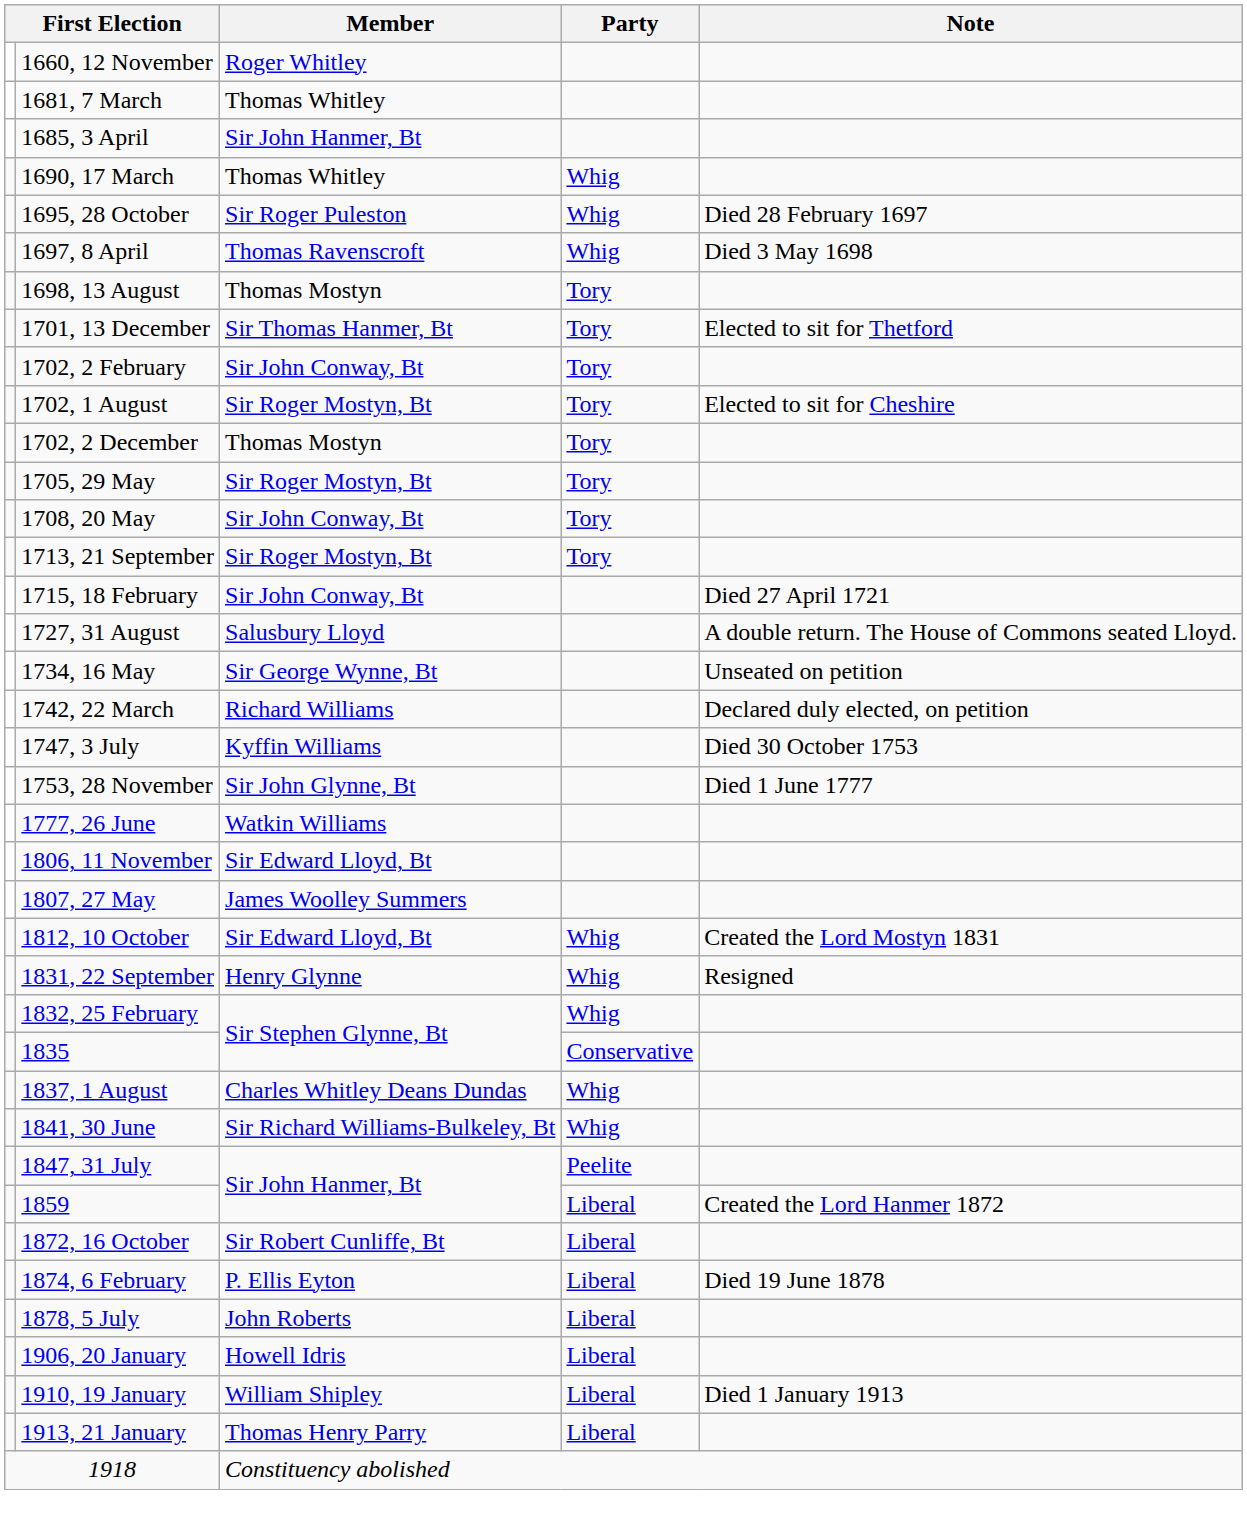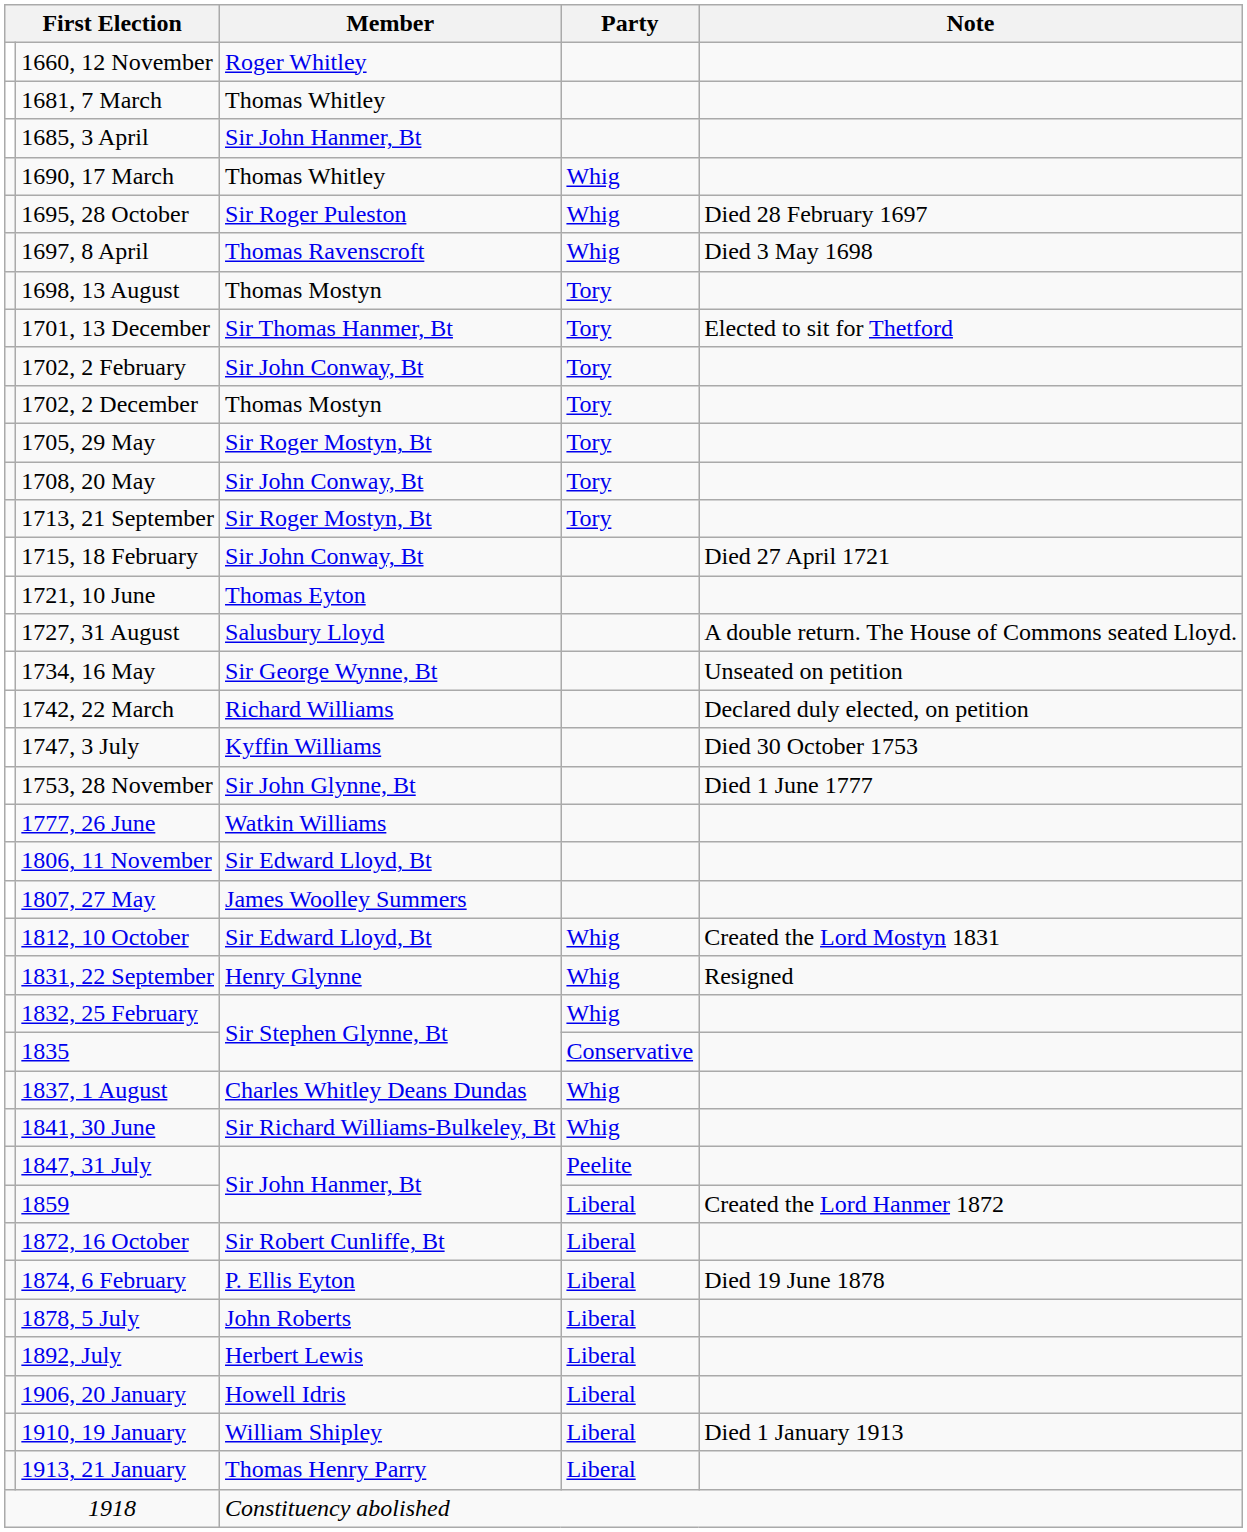- row: (94, 404)
+ row: (88, 594)
+ row: (71, 1355)
